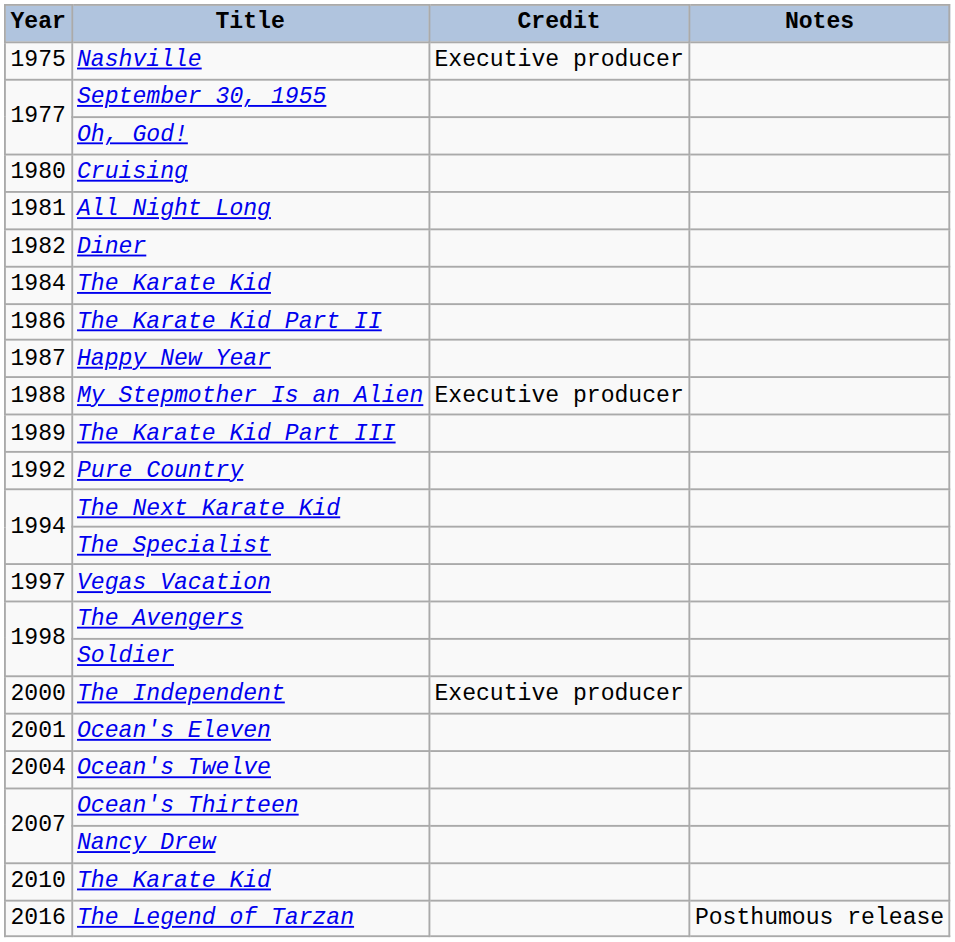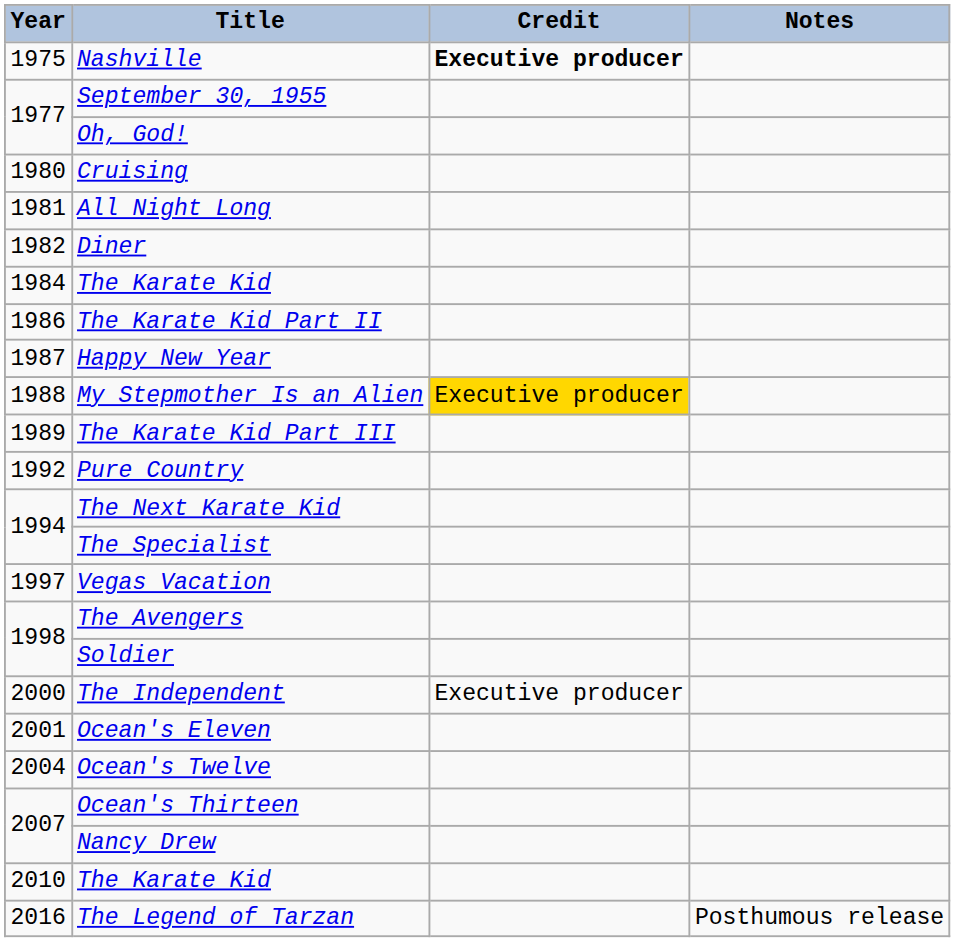(559, 61) normal -> (559, 61) bold
(559, 397) no background -> (559, 397) gold background
